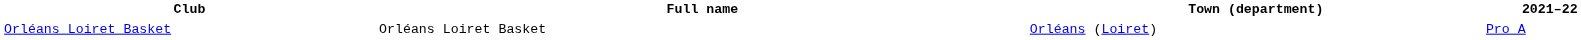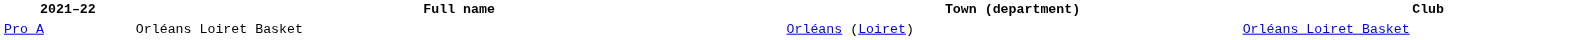columns swapped: (190, 10) <-> (1550, 10)
